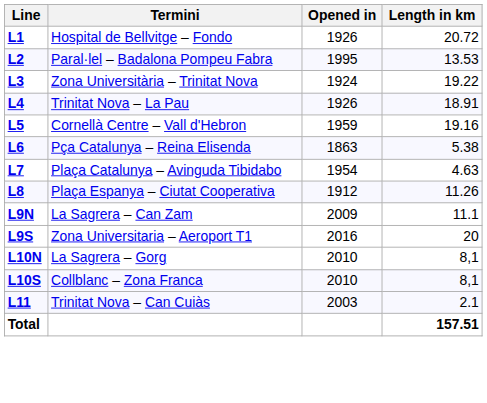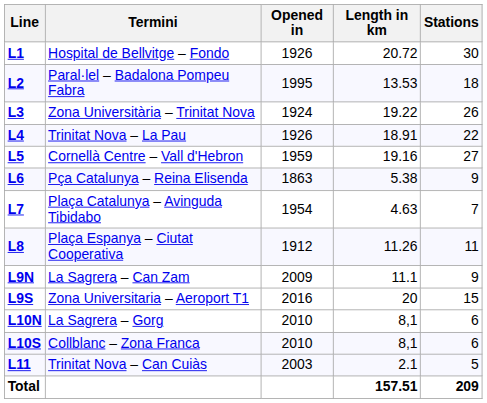+ column: (451, 23)
